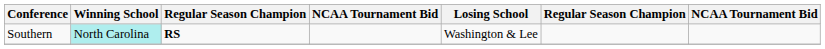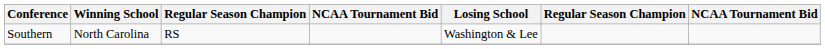(111, 34) paleturquoise background -> (111, 34) no background
(172, 34) bold -> (172, 34) normal
